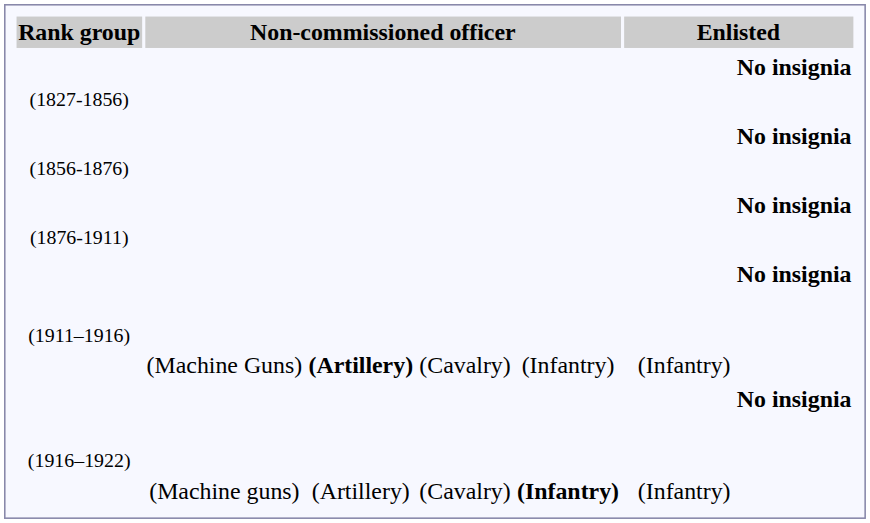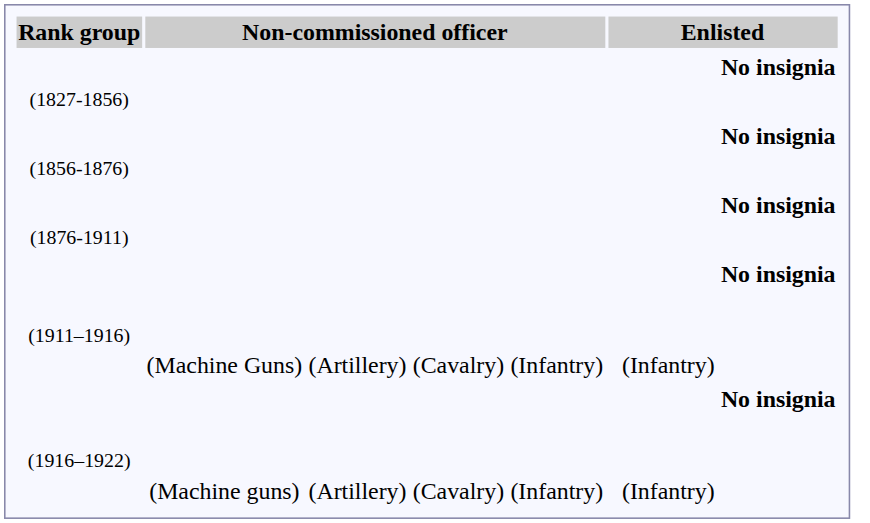(361, 364) bold -> (357, 364) normal
(568, 490) bold -> (557, 490) normal
